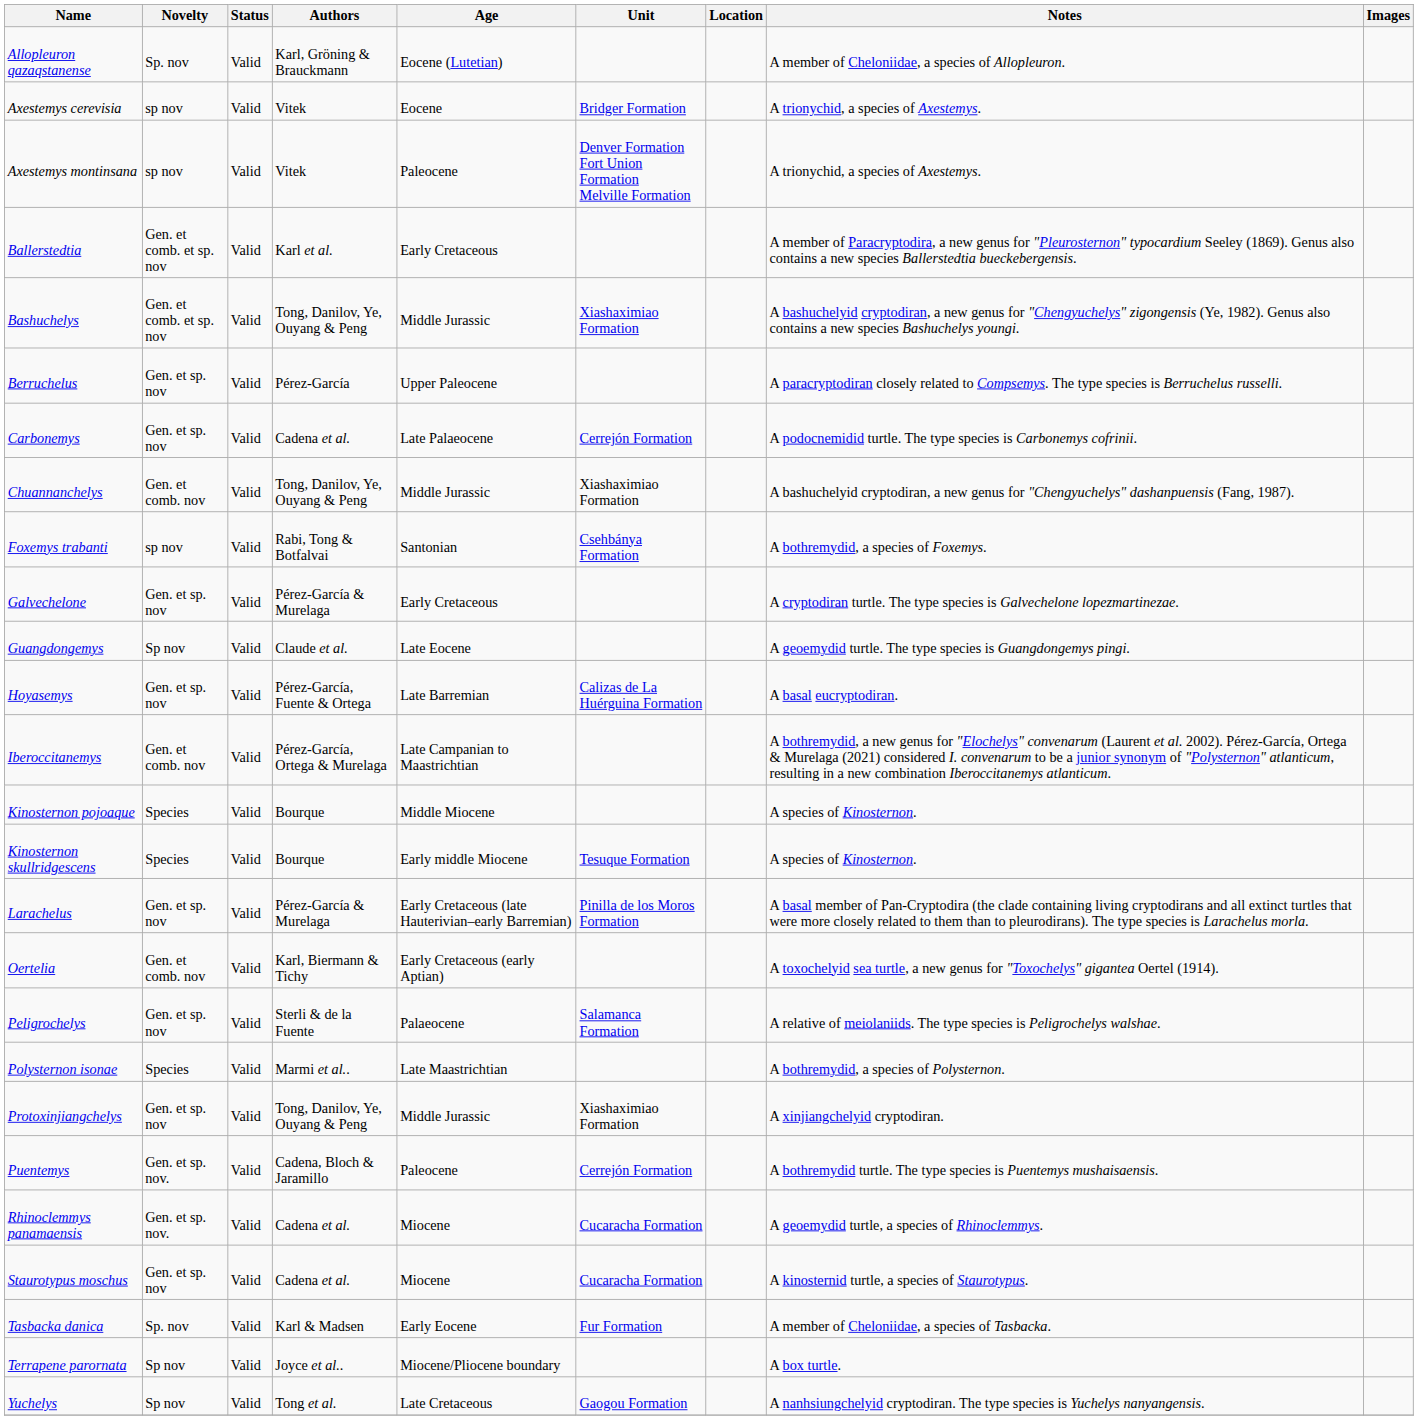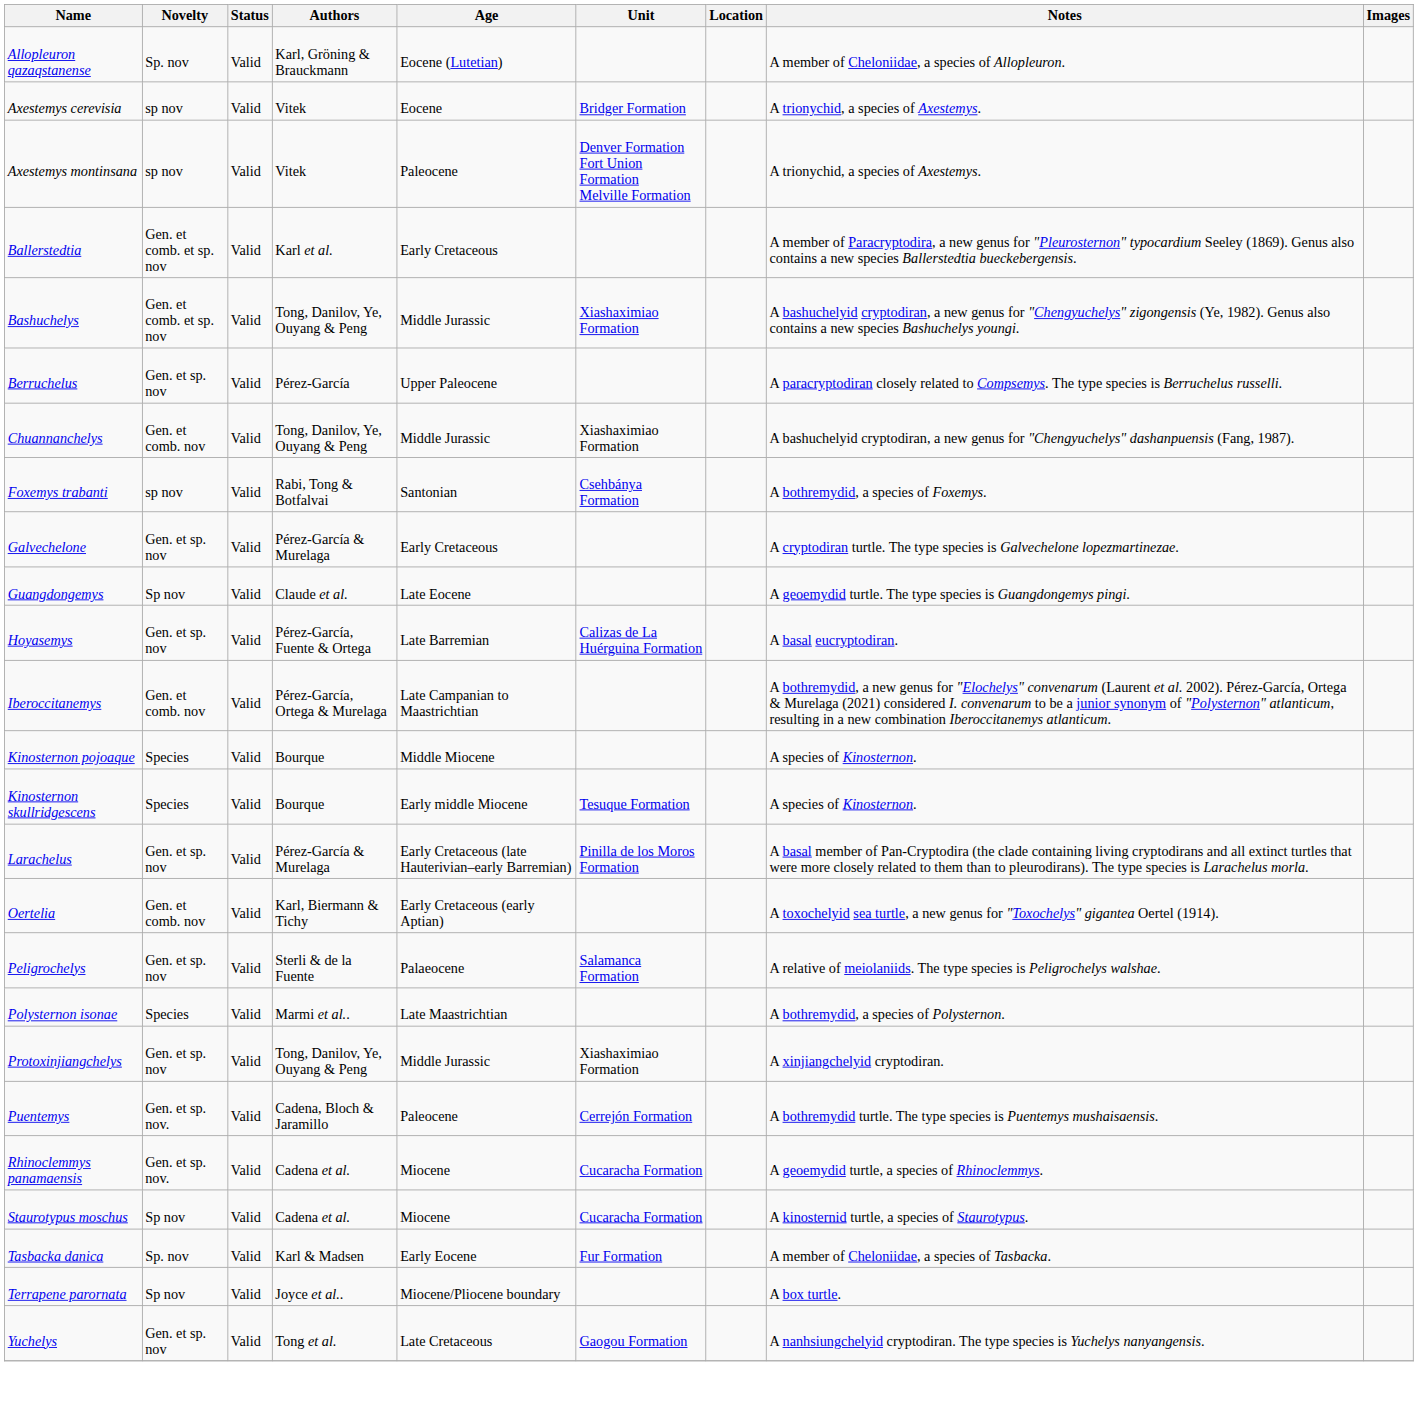- row: (44, 438)
(176, 1280) Gen. et sp. nov -> (165, 1217) Sp nov
(165, 1403) Sp nov -> (176, 1341) Gen. et sp. nov
